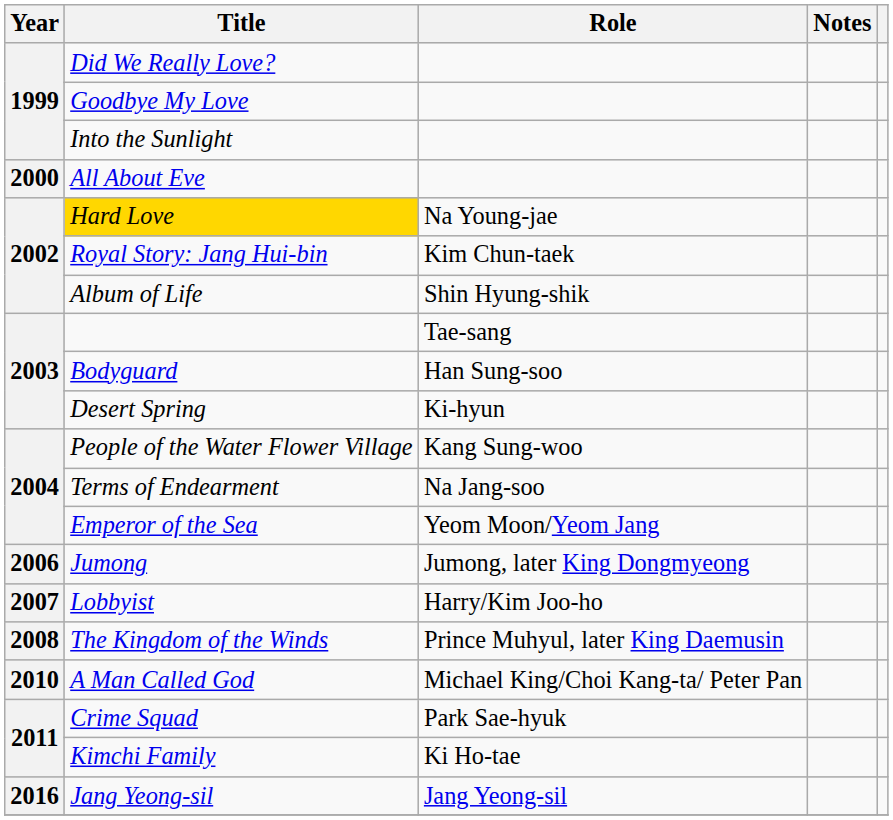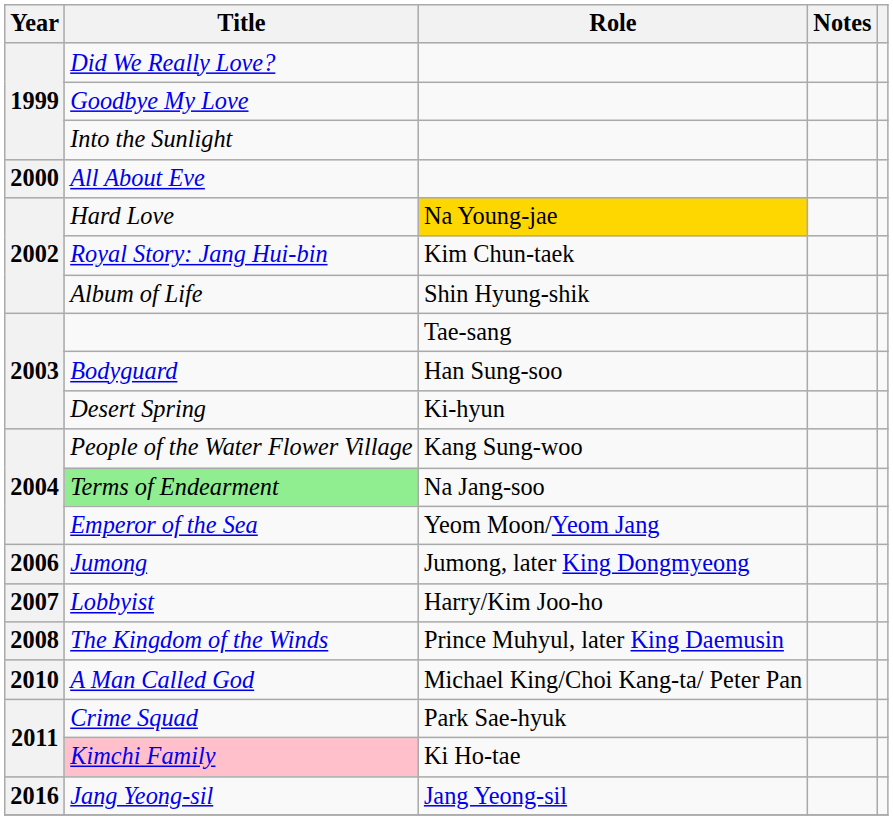(122, 216) gold background -> (122, 216) no background
(491, 216) no background -> (491, 216) gold background
(174, 486) no background -> (174, 486) lightgreen background
(143, 756) no background -> (143, 756) pink background
